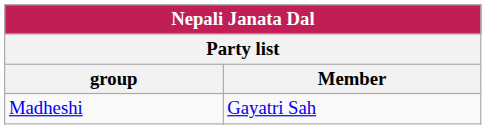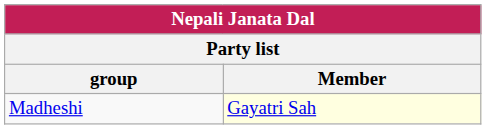(272, 108) no background -> (272, 108) lightyellow background
